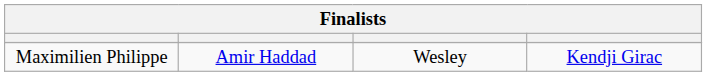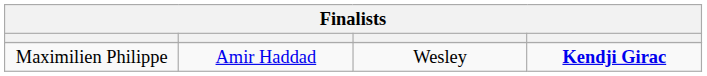(614, 56) normal -> (614, 56) bold
